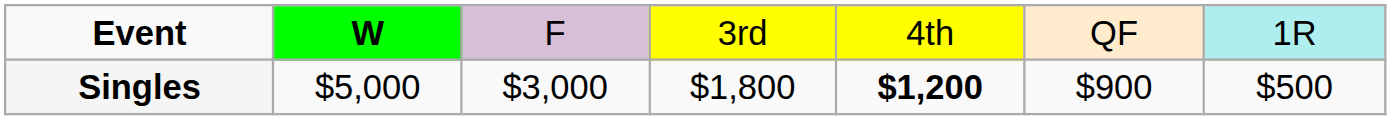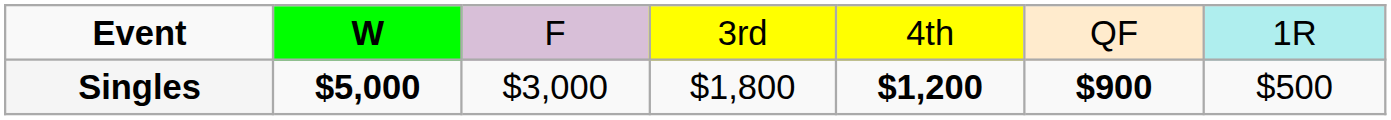(368, 87) normal -> (368, 87) bold
(1114, 87) normal -> (1114, 87) bold
